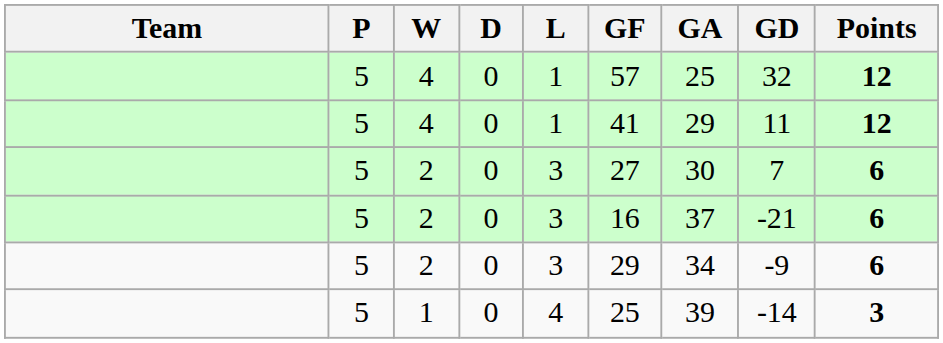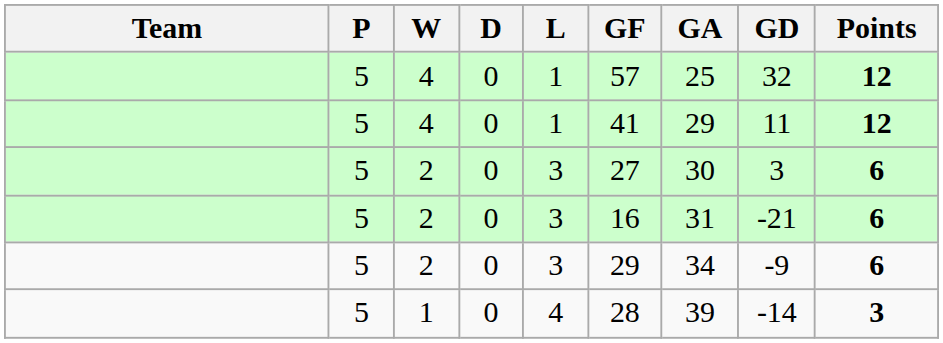(777, 170) 7 -> (777, 170) 3
(700, 218) 37 -> (700, 218) 31
(625, 312) 25 -> (625, 312) 28
